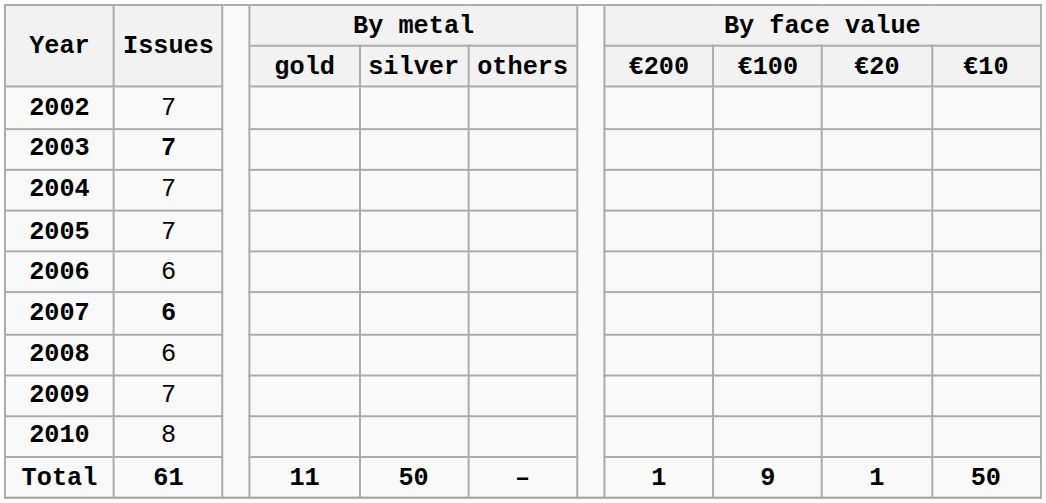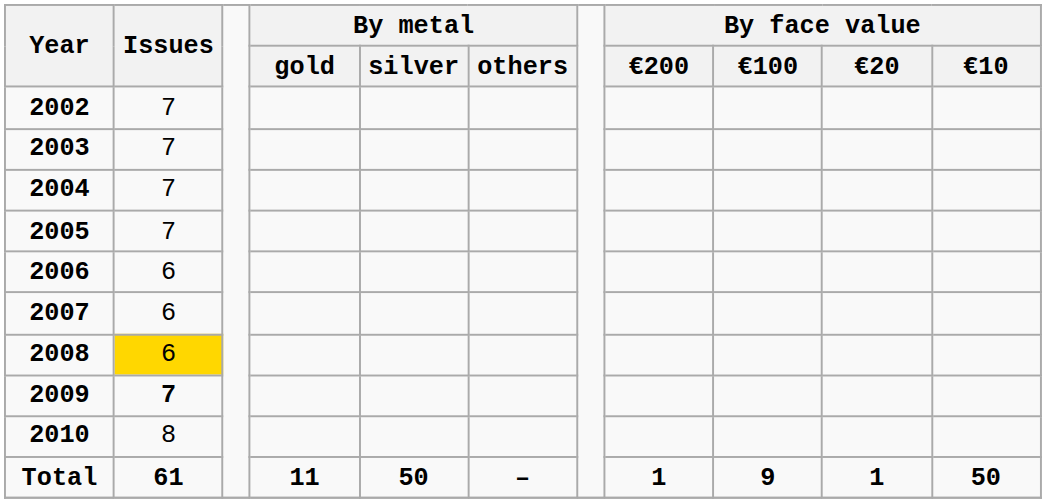(168, 149) bold -> (168, 149) normal
(168, 313) bold -> (168, 313) normal
(168, 354) no background -> (168, 354) gold background
(168, 395) normal -> (168, 395) bold
